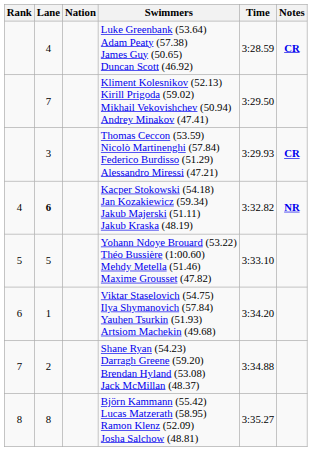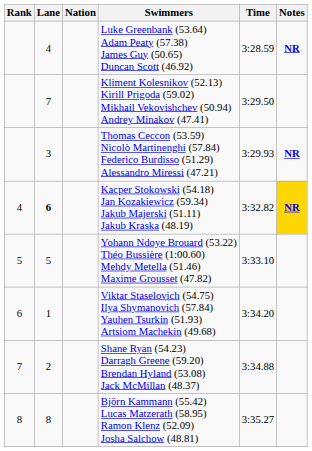(292, 48) CR -> (292, 48) NR
(292, 154) CR -> (292, 154) NR
(292, 207) no background -> (292, 207) gold background
